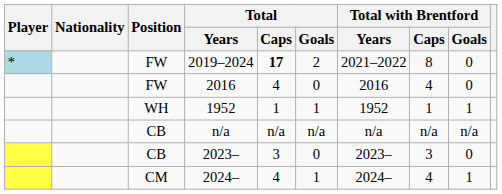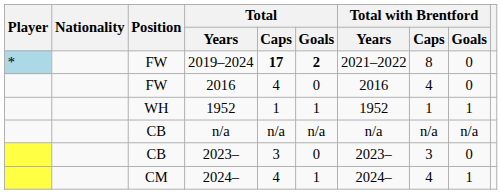(316, 62) normal -> (316, 62) bold
